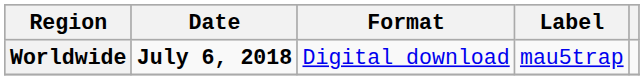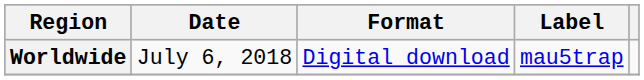(215, 58) bold -> (215, 58) normal
